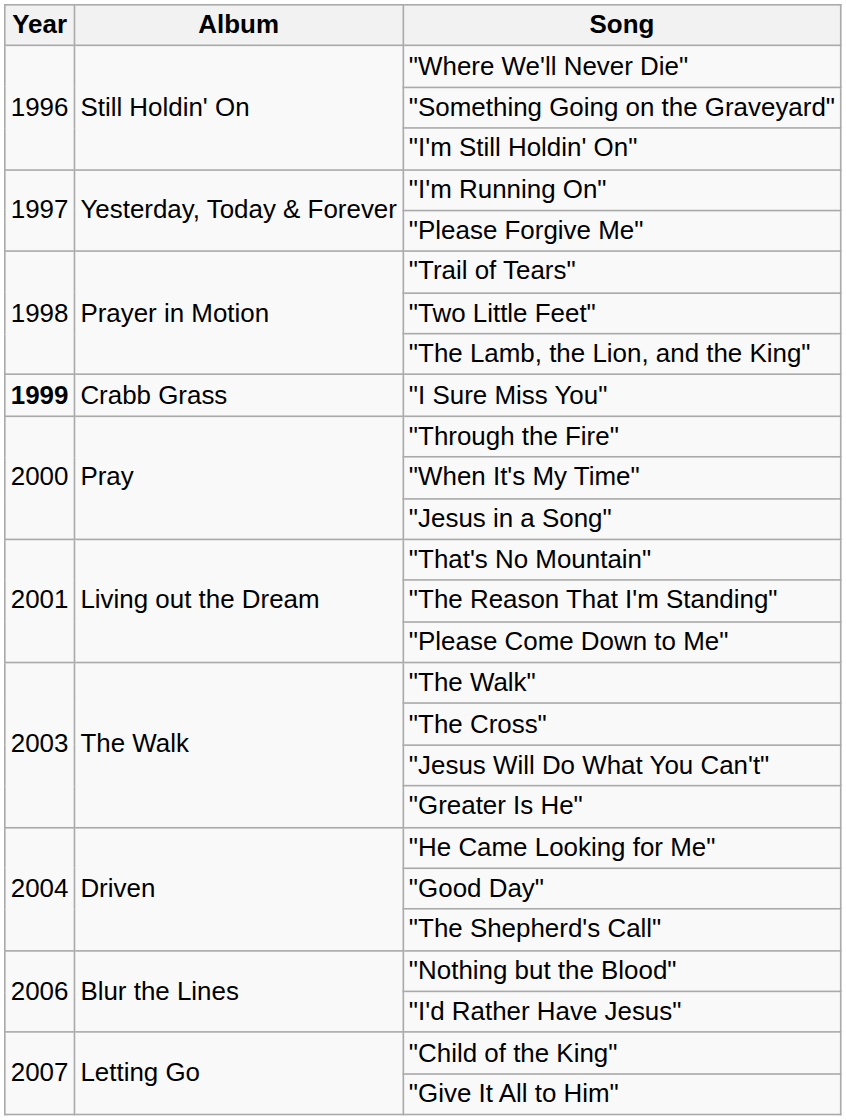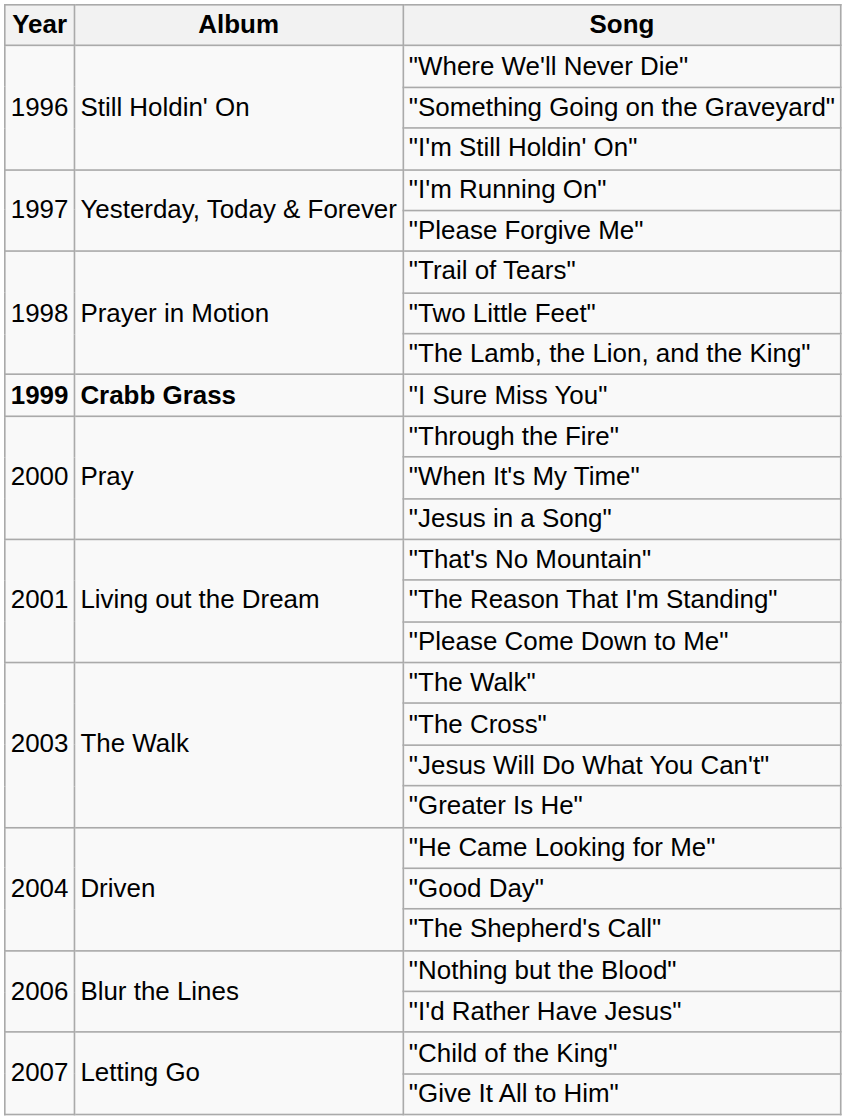(154, 395) normal -> (158, 395) bold
